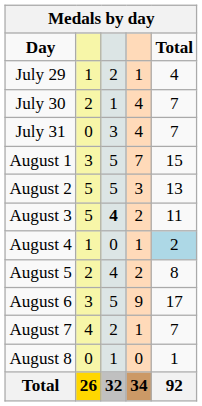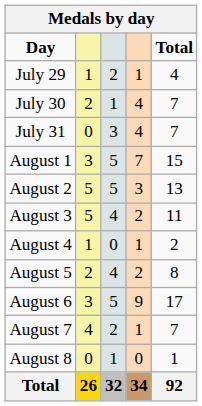(114, 216) bold -> (114, 216) normal
(174, 244) lightblue background -> (174, 244) no background
